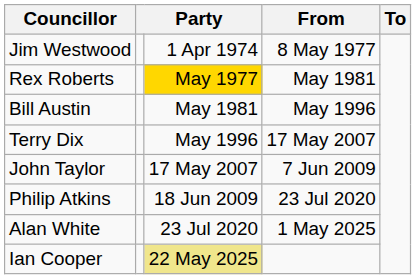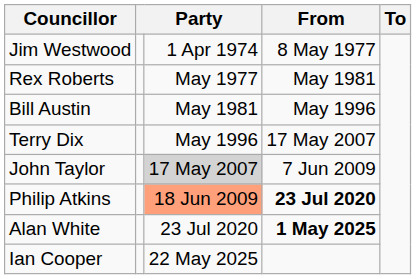(216, 79) gold background -> (216, 79) no background
(203, 169) no background -> (203, 169) lightgrey background
(206, 199) no background -> (206, 199) lightsalmon background
(327, 199) normal -> (325, 199) bold
(326, 229) normal -> (326, 229) bold
(203, 259) khaki background -> (203, 259) no background
